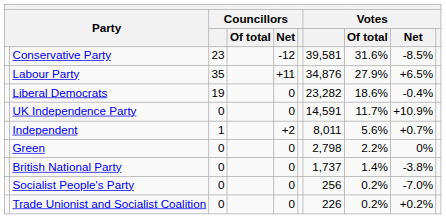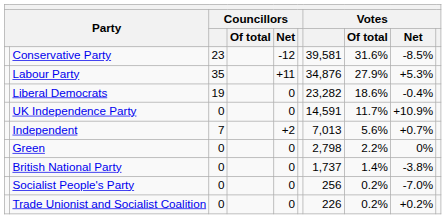(416, 74) +6.5% -> (416, 74) +5.3%
(221, 130) 1 -> (221, 130) 7
(327, 130) 8,011 -> (327, 130) 7,013
